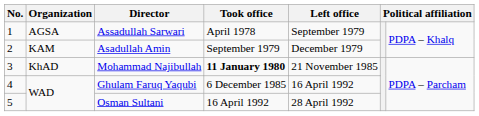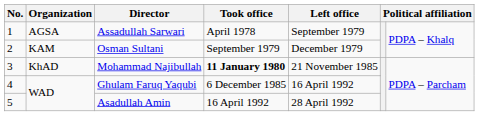(134, 48) Asadullah Amin -> (130, 48) Osman Sultani
(130, 102) Osman Sultani -> (134, 102) Asadullah Amin
